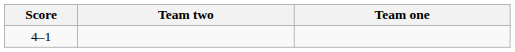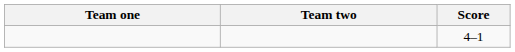columns swapped: (402, 15) <-> (41, 15)
